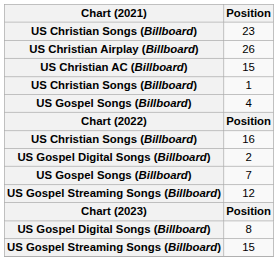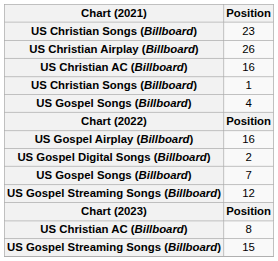(249, 67) 15 -> (249, 67) 16
(114, 139) US Christian Songs (Billboard) -> (114, 139) US Gospel Airplay (Billboard)
(114, 229) US Gospel Digital Songs (Billboard) -> (114, 229) US Christian AC (Billboard)
